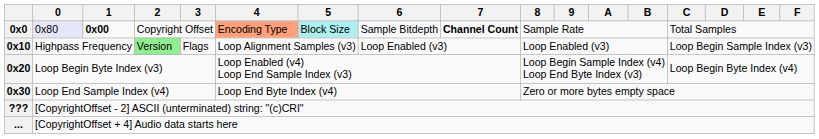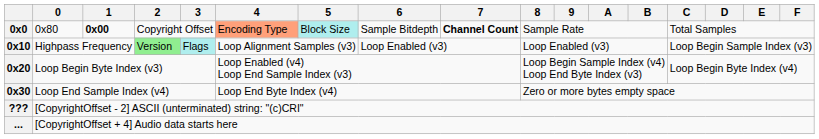(47, 29) lavender background -> (47, 29) no background
(196, 46) no background -> (196, 46) paleturquoise background
